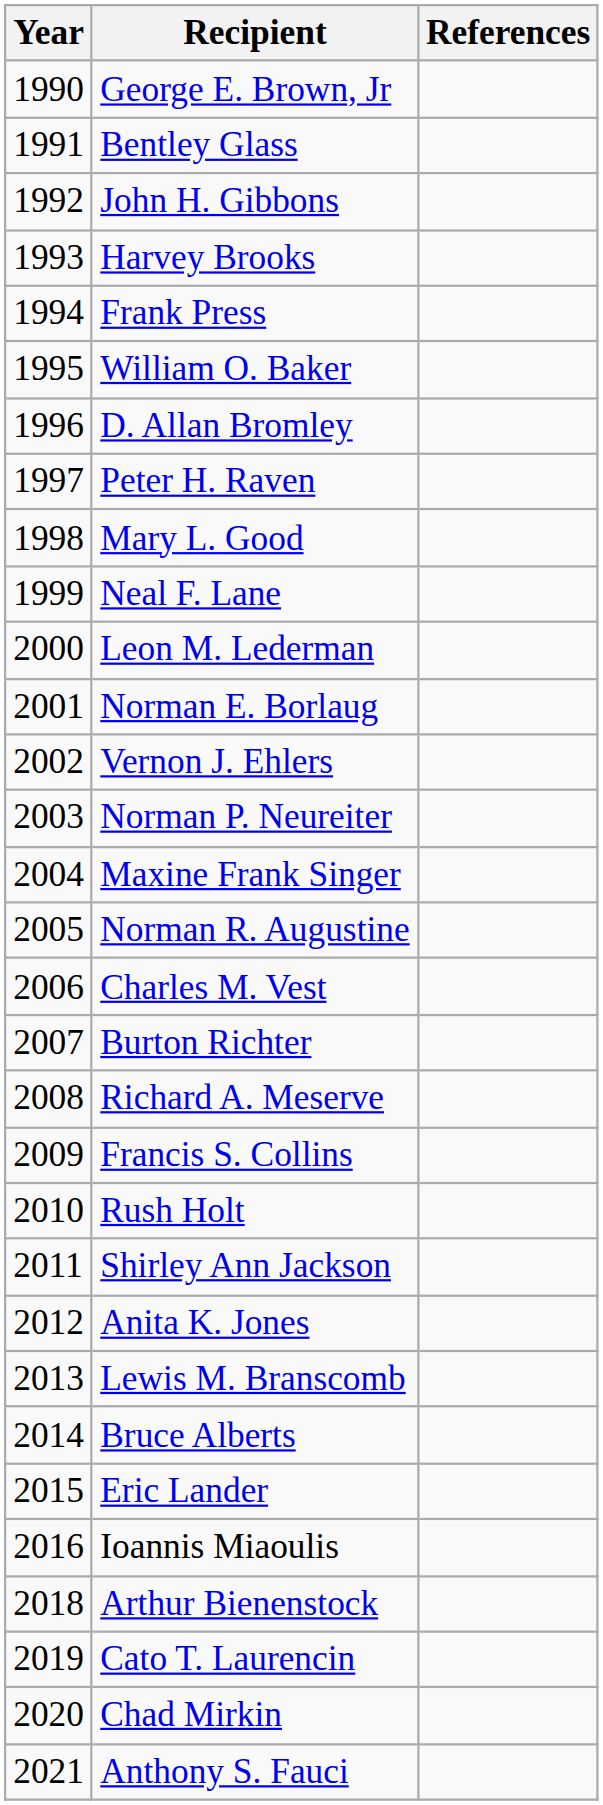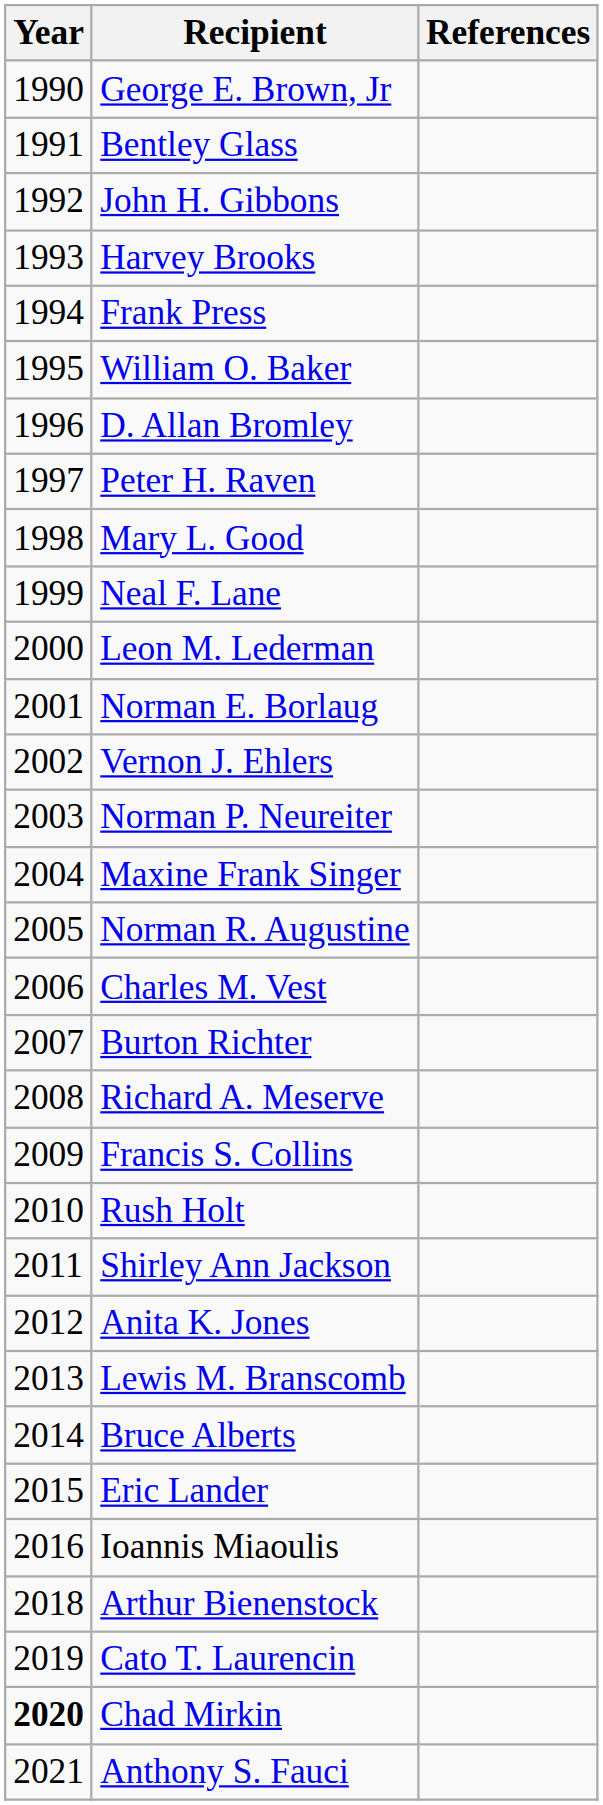(49, 1714) normal -> (49, 1714) bold
